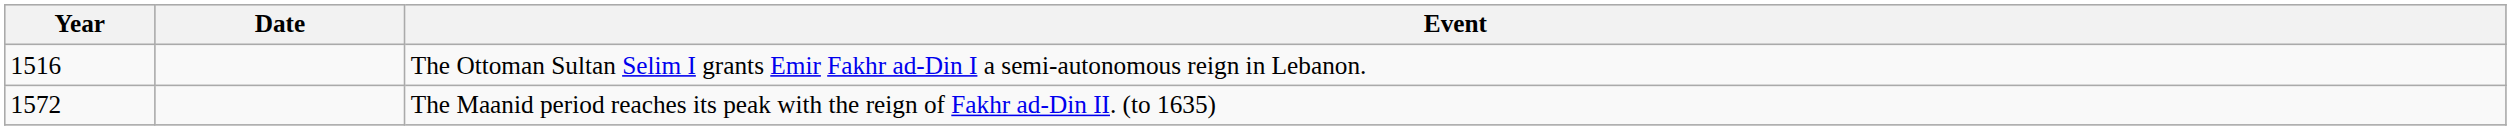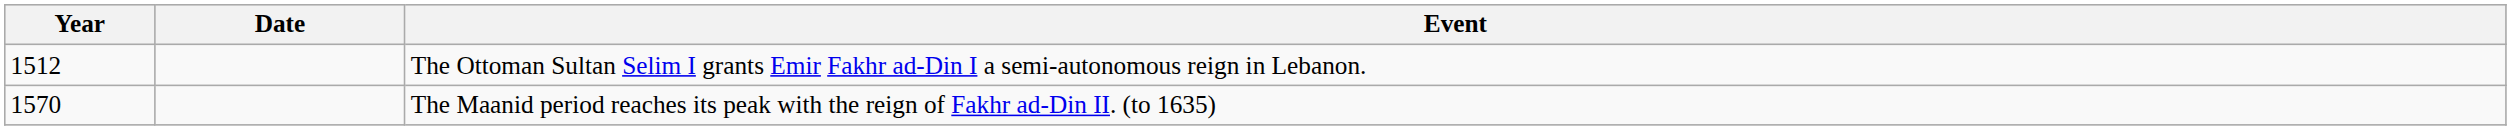(36, 64) 1516 -> (36, 64) 1512
(36, 104) 1572 -> (36, 104) 1570
